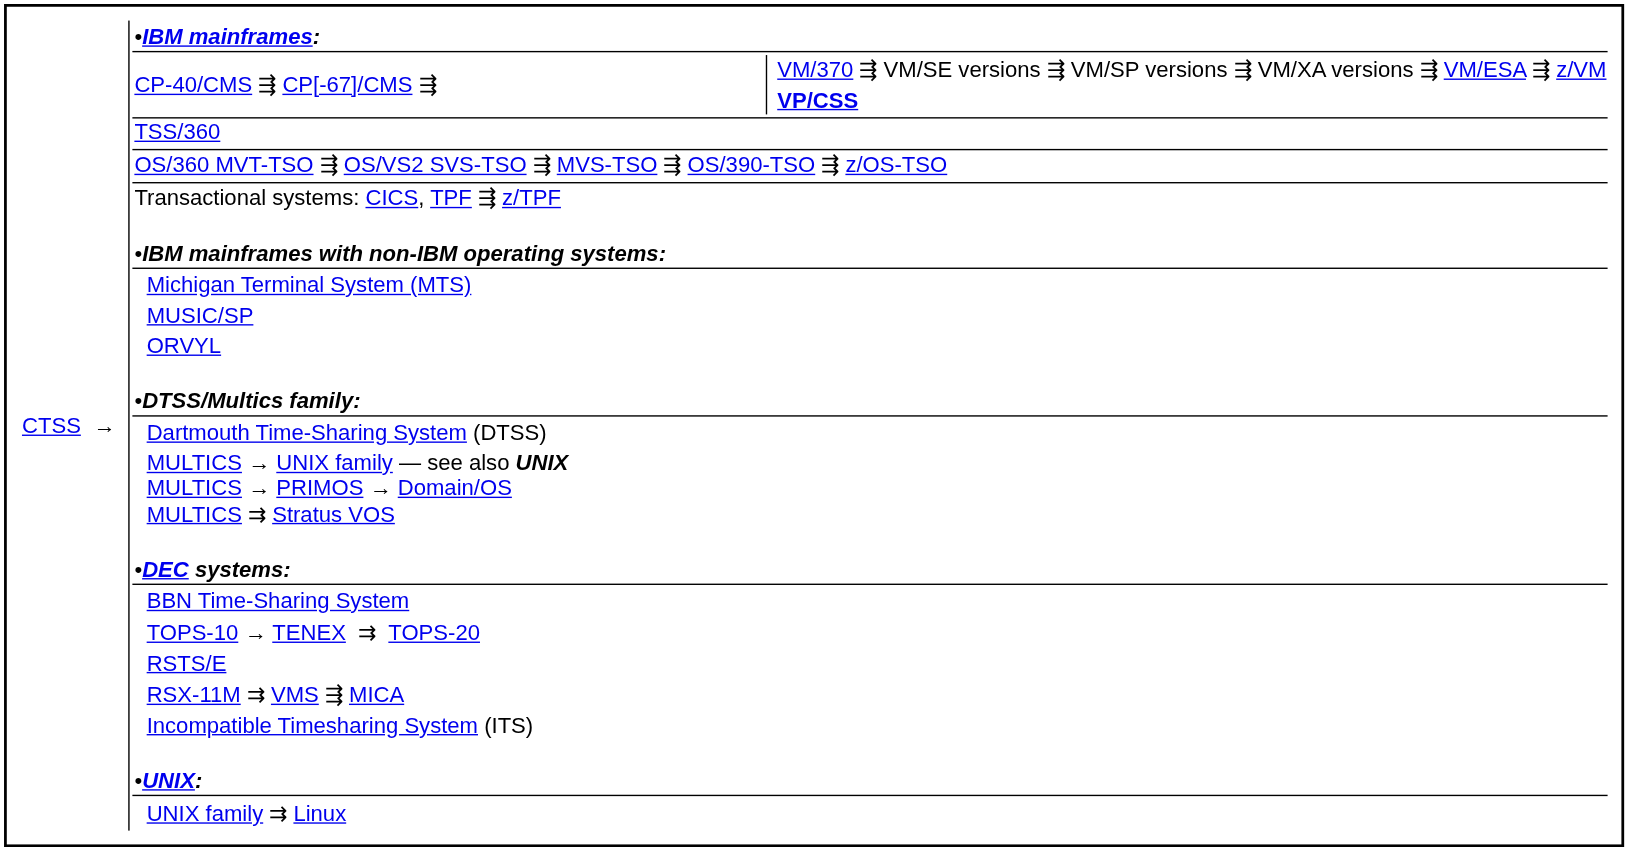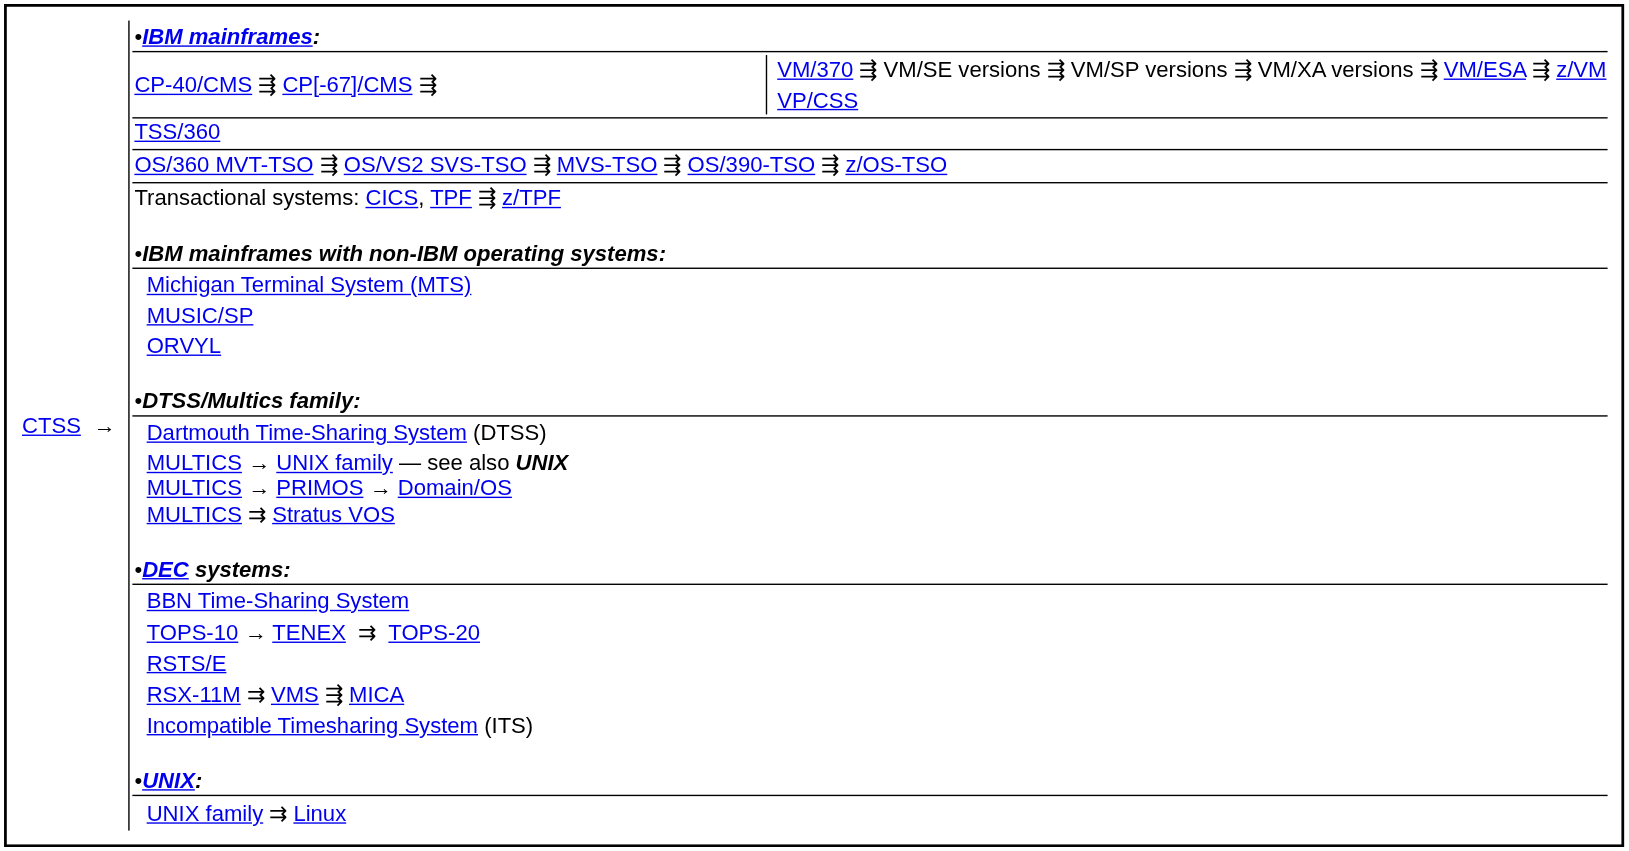(815, 100) bold -> (815, 100) normal
